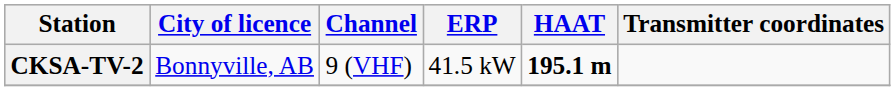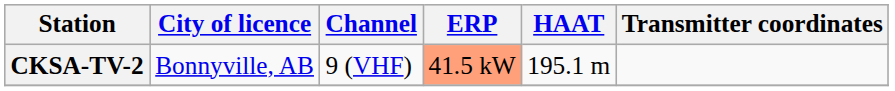(472, 64) no background -> (472, 64) lightsalmon background
(569, 64) bold -> (569, 64) normal
